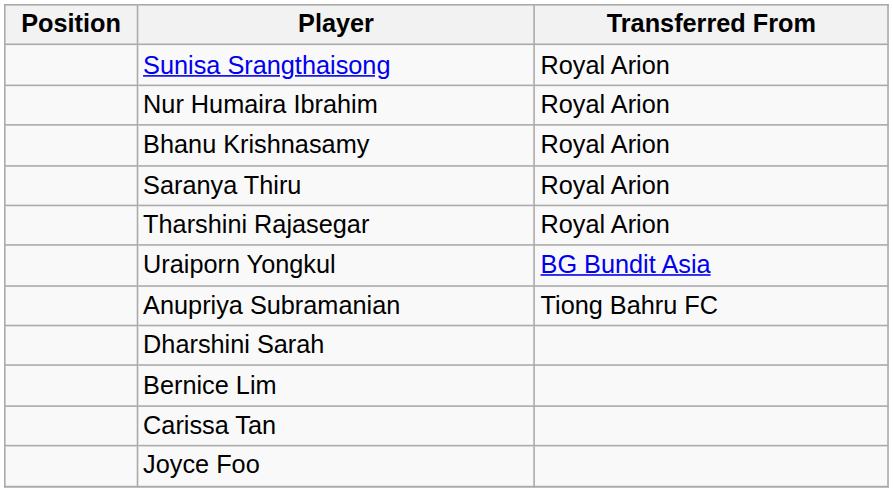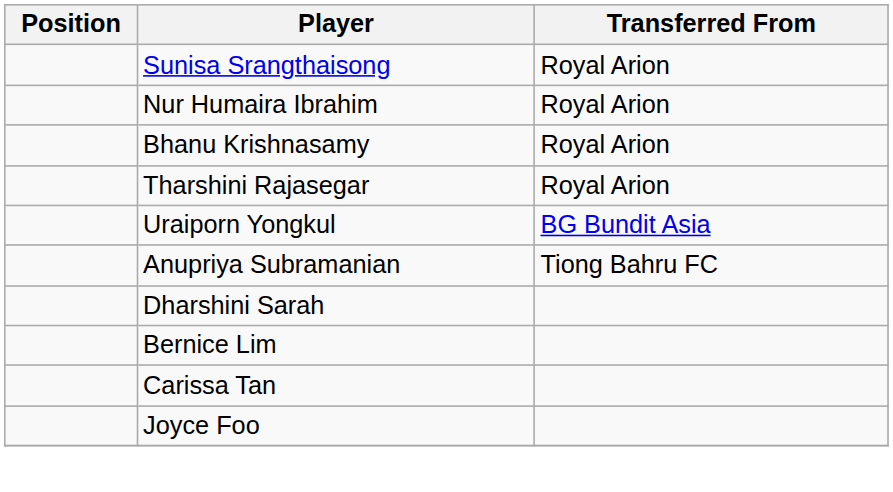- row: (222, 184)
